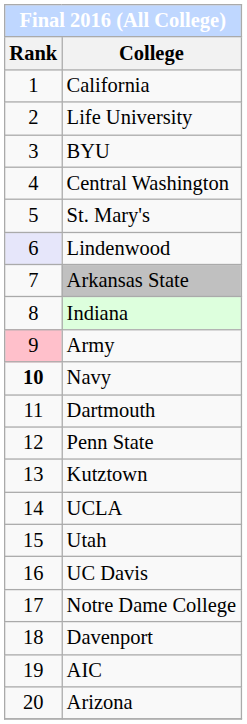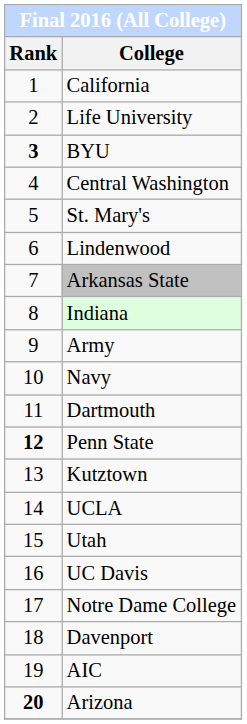(33, 150) normal -> (33, 150) bold
(33, 248) lavender background -> (33, 248) no background
(33, 345) pink background -> (33, 345) no background
(33, 378) bold -> (33, 378) normal
(33, 442) normal -> (33, 442) bold
(33, 702) normal -> (33, 702) bold
